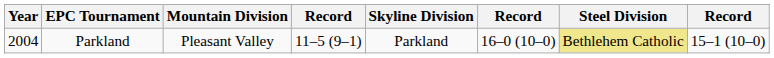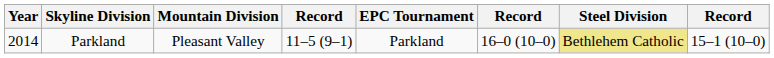columns swapped: (103, 16) <-> (421, 16)
(23, 40) 2004 -> (23, 40) 2014
